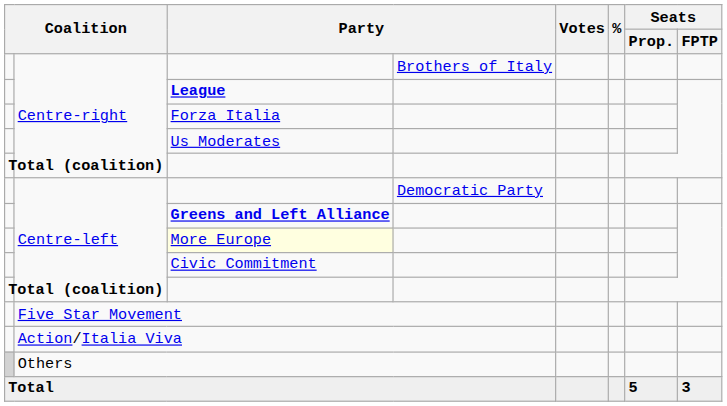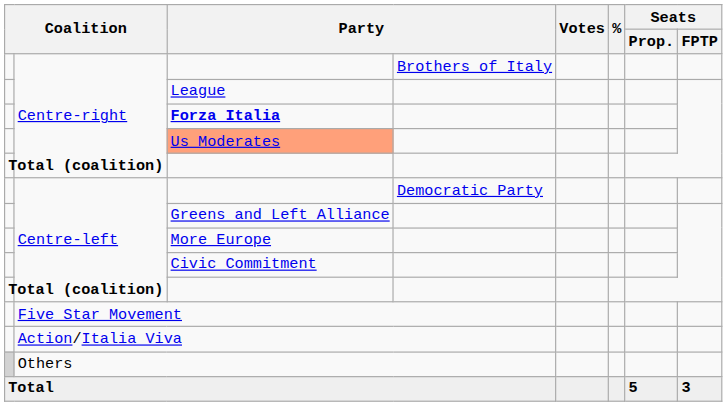(198, 91) bold -> (198, 91) normal
(225, 116) normal -> (225, 116) bold
(225, 141) no background -> (225, 141) lightsalmon background
(280, 215) bold -> (280, 215) normal
(221, 240) lightyellow background -> (221, 240) no background
